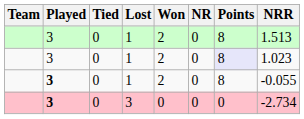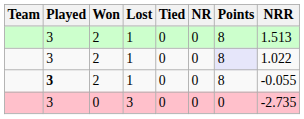columns swapped: (171, 15) <-> (106, 15)
(276, 59) 1.023 -> (276, 59) 1.022
(50, 102) bold -> (50, 102) normal
(279, 102) -2.734 -> (279, 102) -2.735
